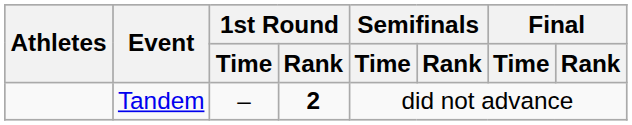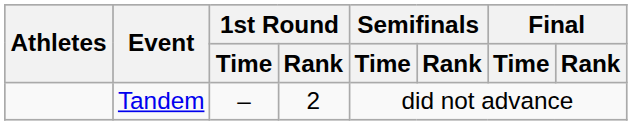(313, 101) bold -> (313, 101) normal
